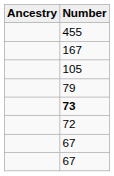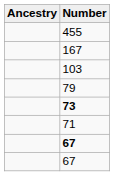(72, 69) 105 -> (72, 69) 103
(69, 124) 72 -> (69, 124) 71
(69, 143) normal -> (69, 143) bold
